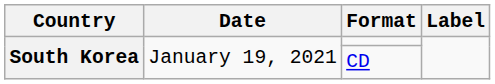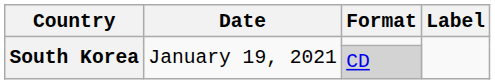(358, 62) no background -> (358, 62) lightgrey background
